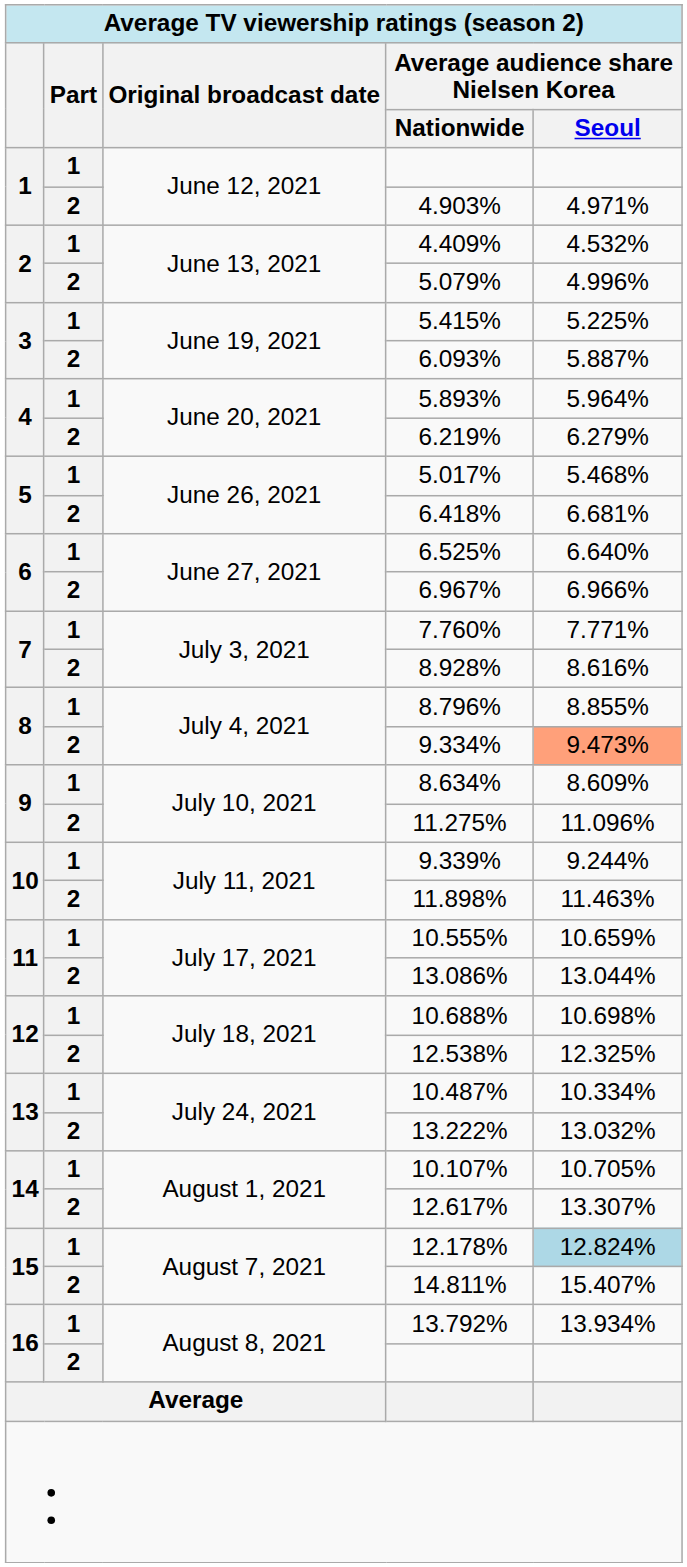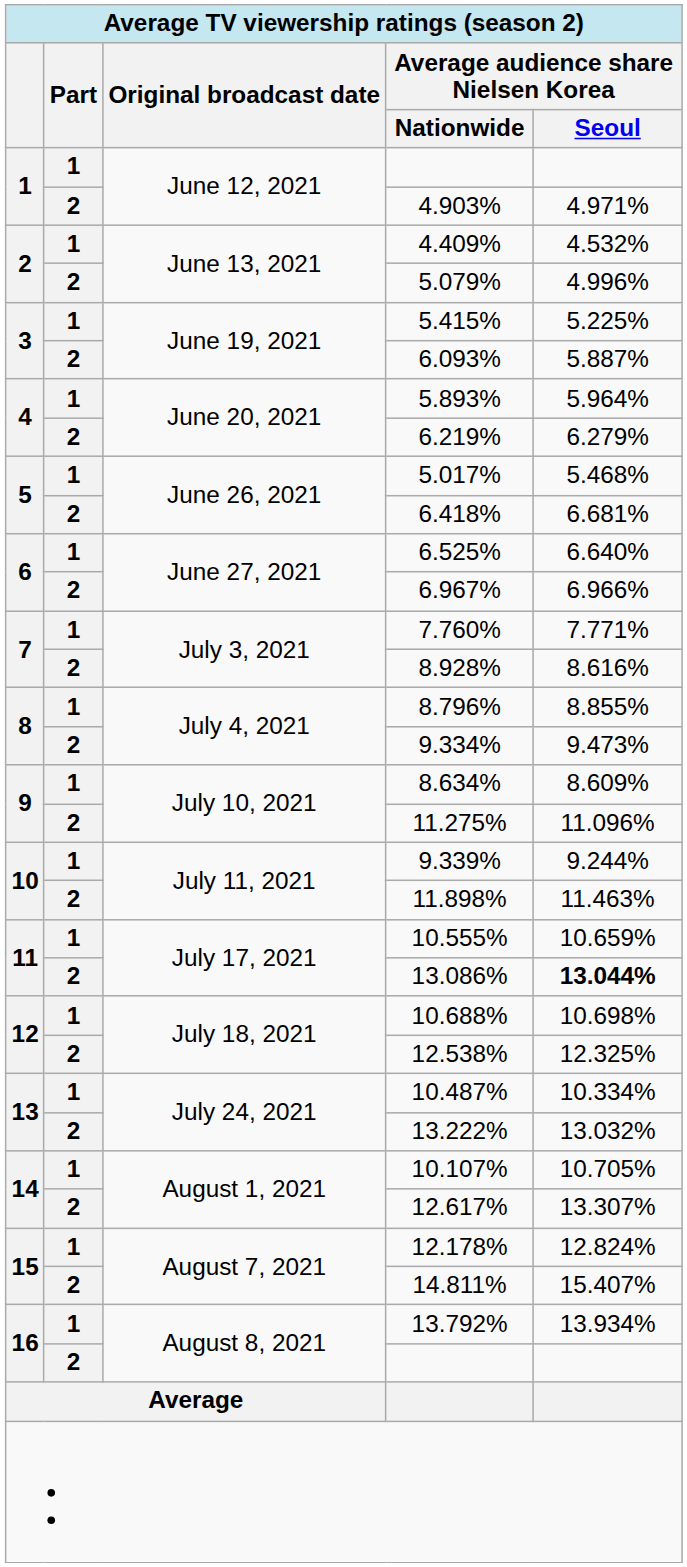(608, 745) lightsalmon background -> (608, 745) no background
(608, 976) normal -> (608, 976) bold
(608, 1246) lightblue background -> (608, 1246) no background
